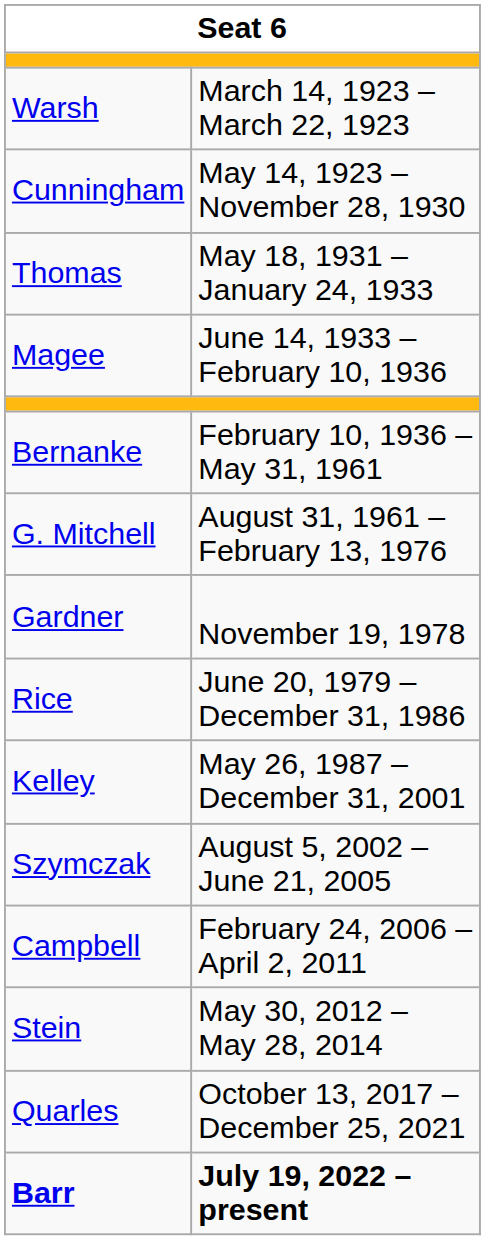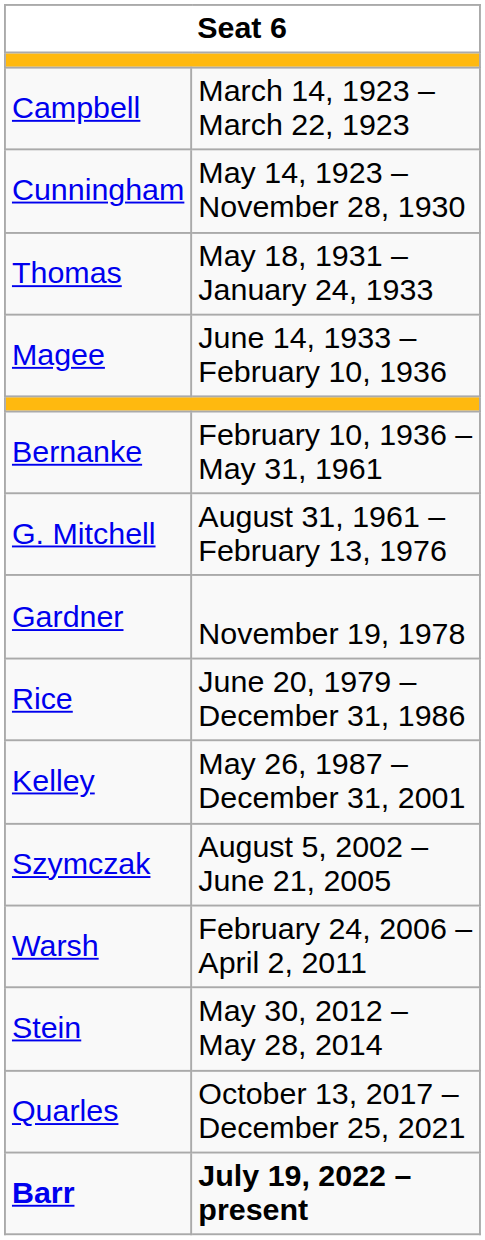(55, 107) Warsh -> (76, 107) Campbell
(76, 946) Campbell -> (55, 946) Warsh
